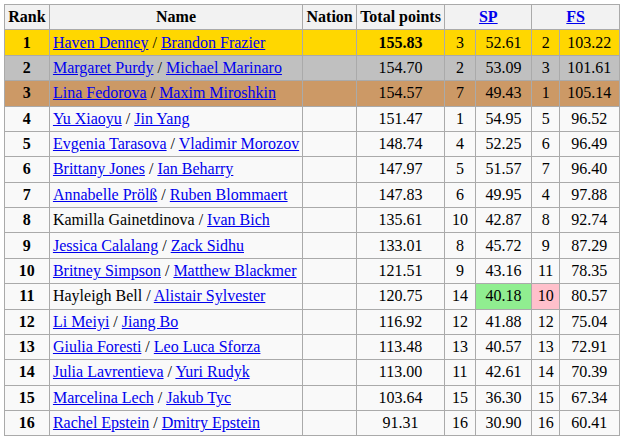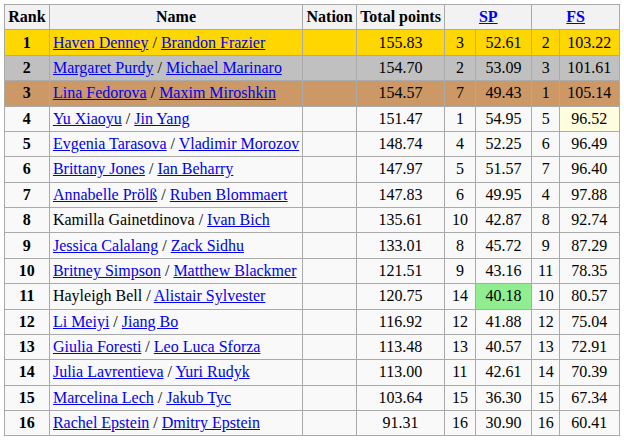(401, 42) bold -> (401, 42) normal
(589, 118) no background -> (589, 118) lightyellow background
(546, 296) pink background -> (546, 296) no background
